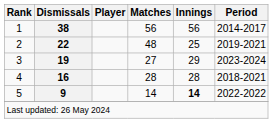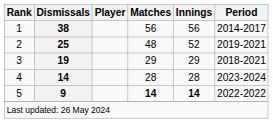(63, 45) 22 -> (63, 45) 25
(194, 45) 25 -> (194, 45) 52
(151, 61) 27 -> (151, 61) 29
(241, 61) 2023-2024 -> (241, 61) 2018-2021
(63, 77) 16 -> (63, 77) 14
(241, 77) 2018-2021 -> (241, 77) 2023-2024
(151, 93) normal -> (151, 93) bold
